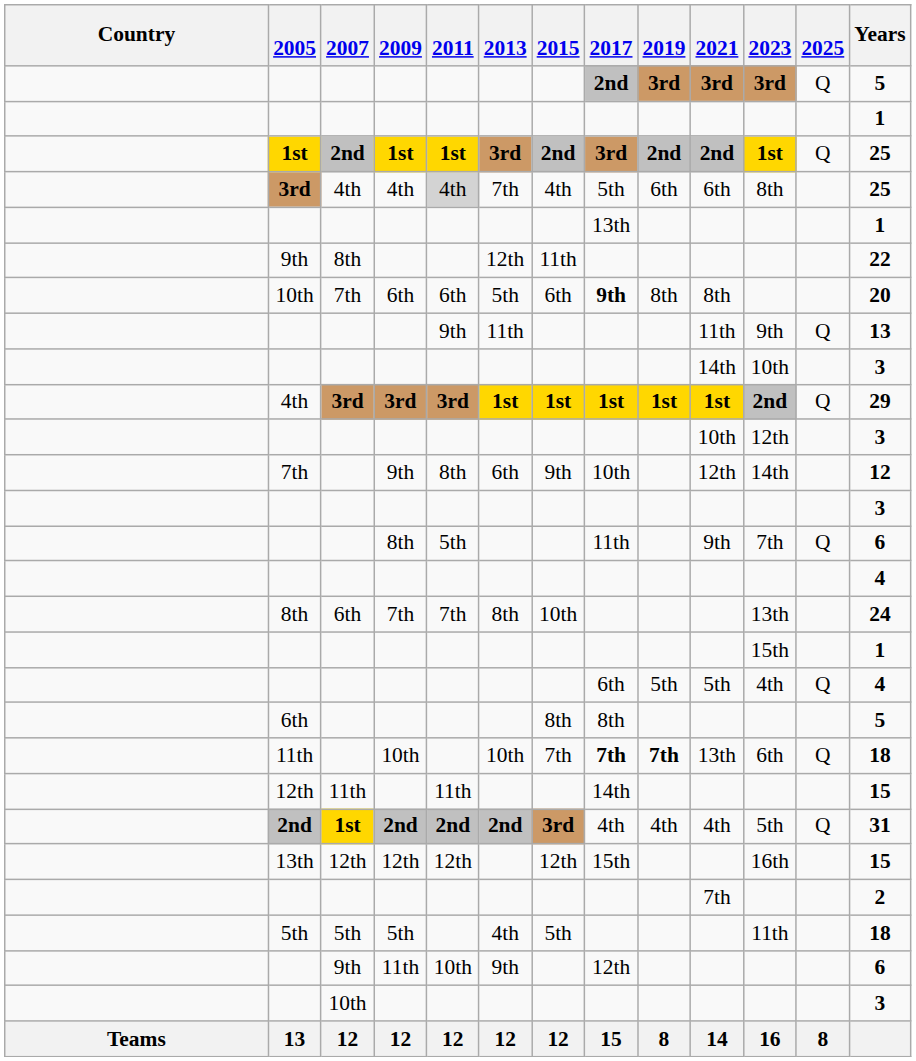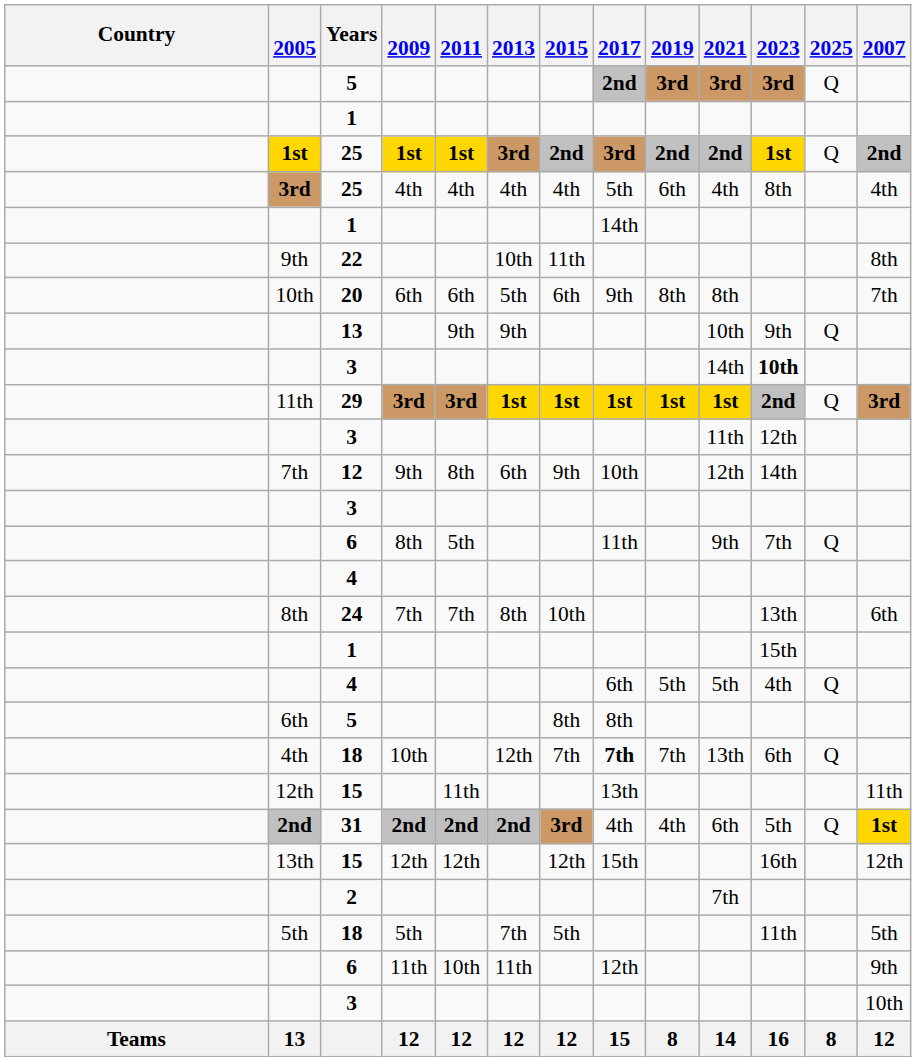columns swapped: (348, 47) <-> (880, 35)
(453, 189) lightgrey background -> (461, 189) no background
(505, 189) 7th -> (513, 189) 4th
(717, 189) 6th -> (725, 189) 4th
(611, 224) 13th -> (619, 224) 14th
(505, 260) 12th -> (514, 260) 10th
(611, 295) bold -> (619, 295) normal
(505, 331) 11th -> (513, 331) 9th
(717, 331) 11th -> (725, 331) 10th
(770, 366) normal -> (778, 366) bold
(295, 401) 4th -> (295, 401) 11th
(717, 437) 10th -> (725, 437) 11th
(295, 755) 11th -> (295, 755) 4th
(505, 755) 10th -> (514, 755) 12th
(664, 755) bold -> (672, 755) normal
(611, 791) 14th -> (619, 791) 13th
(717, 826) 4th -> (725, 826) 6th
(505, 932) 4th -> (513, 932) 7th
(505, 967) 9th -> (514, 967) 11th
